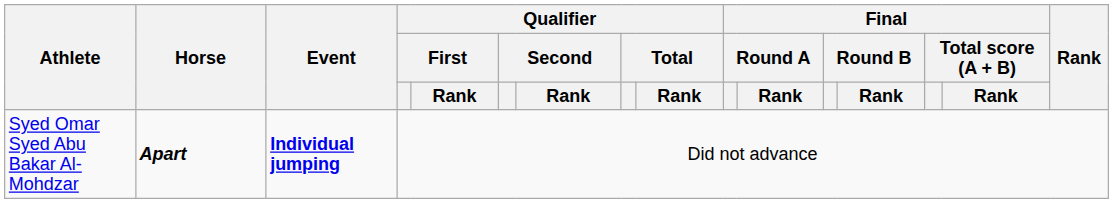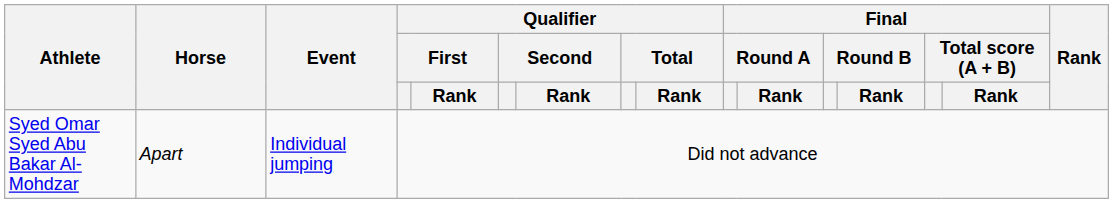(163, 155) bold -> (161, 155) normal
(312, 155) bold -> (308, 155) normal
